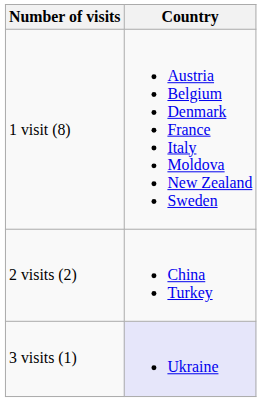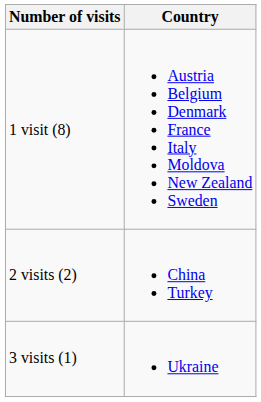(190, 368) lavender background -> (190, 368) no background
